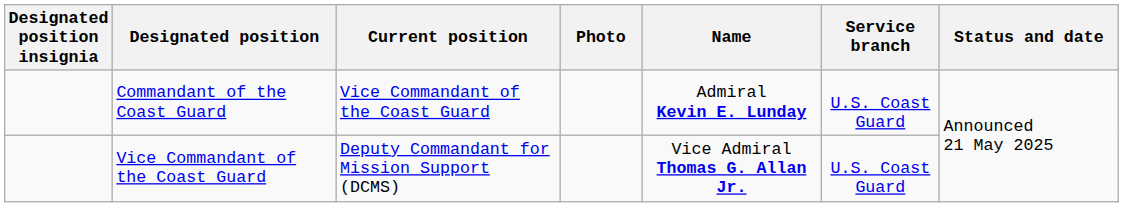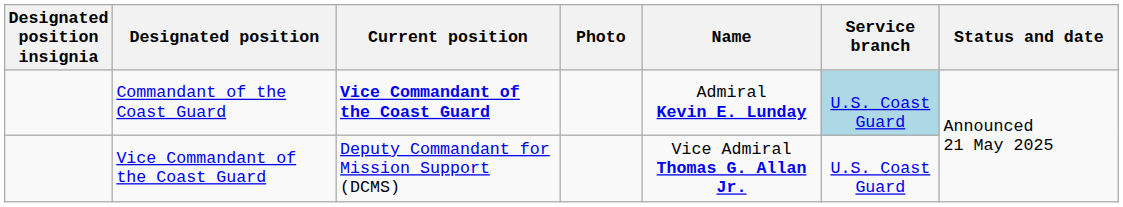(430, 103) normal -> (430, 103) bold
(880, 113) no background -> (880, 113) lightblue background
